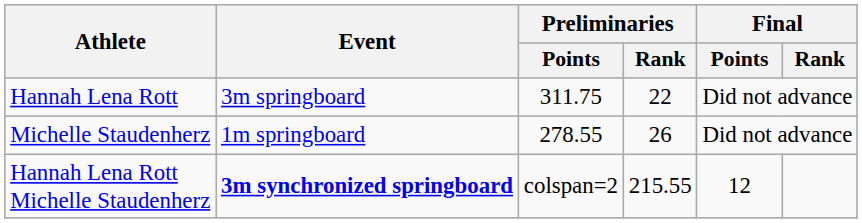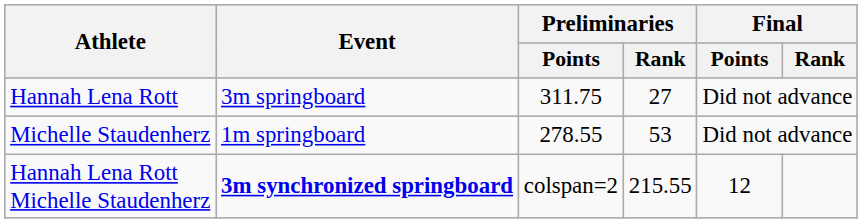(660, 97) 22 -> (660, 97) 27
(660, 135) 26 -> (660, 135) 53
